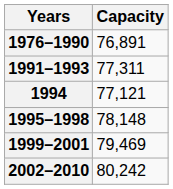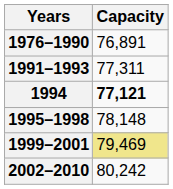(121, 94) normal -> (121, 94) bold
(121, 145) no background -> (121, 145) khaki background
